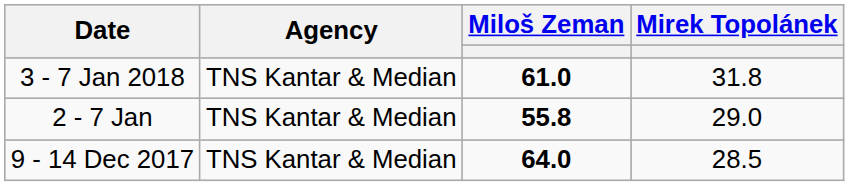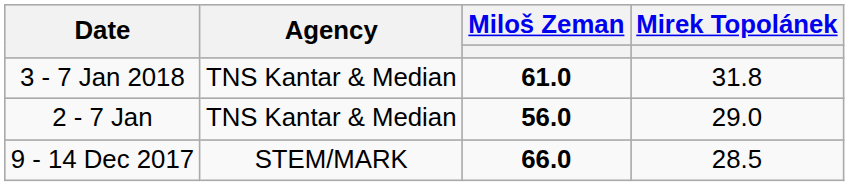(546, 118) 55.8 -> (546, 118) 56.0
(331, 159) TNS Kantar & Median -> (331, 159) STEM/MARK
(546, 159) 64.0 -> (546, 159) 66.0
